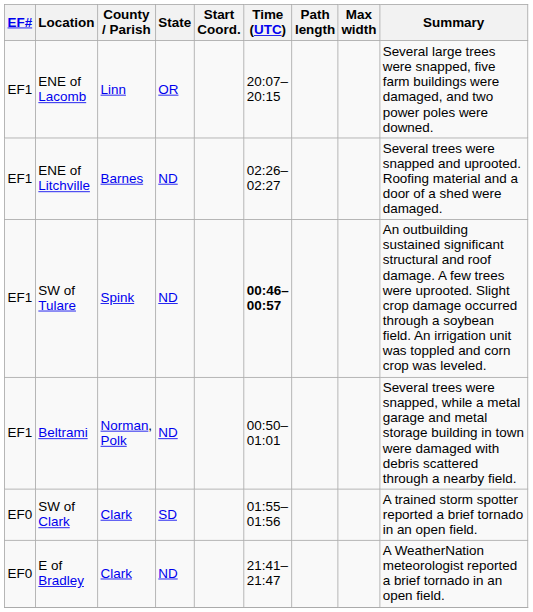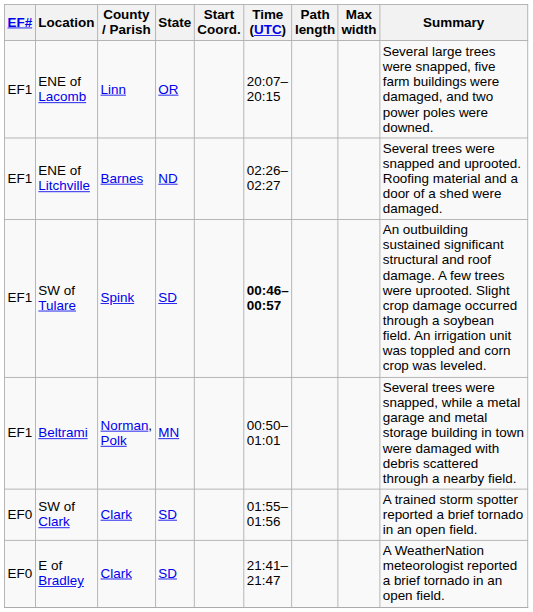(168, 298) ND -> (168, 298) SD
(168, 433) ND -> (169, 433) MN
(168, 573) ND -> (168, 573) SD
